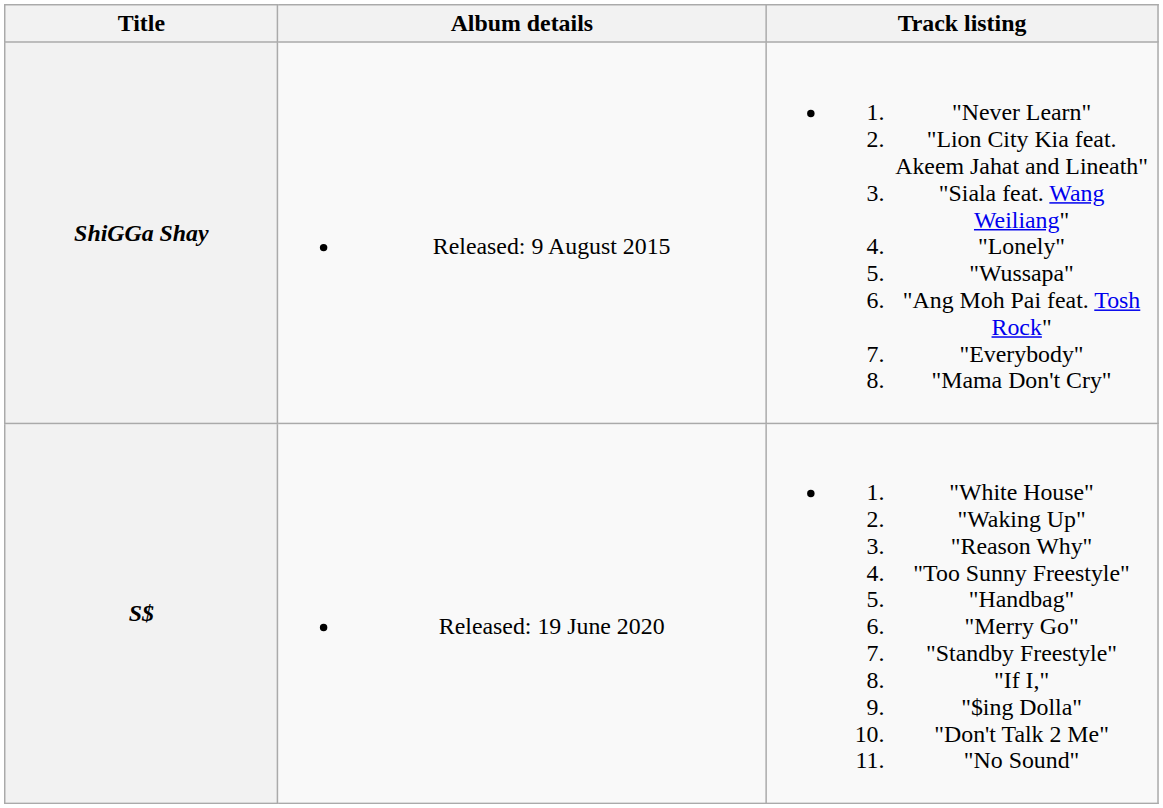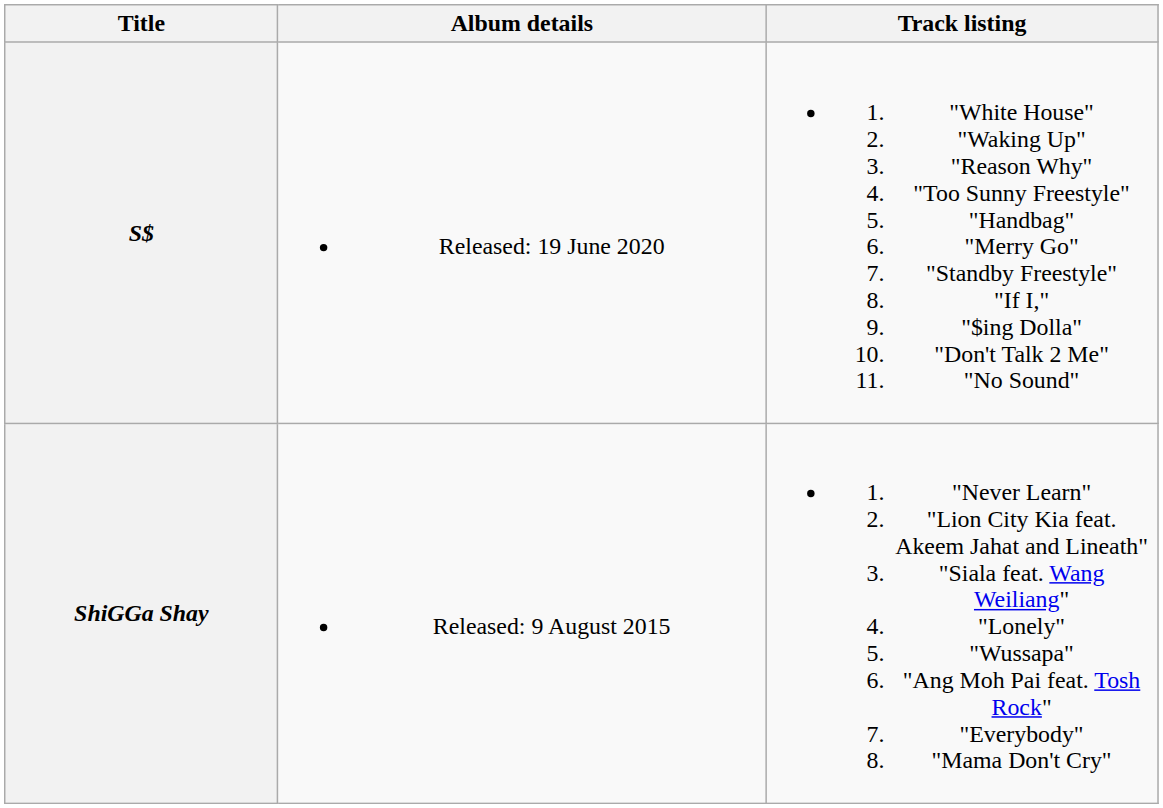rows swapped: (141, 232) <-> (141, 613)
